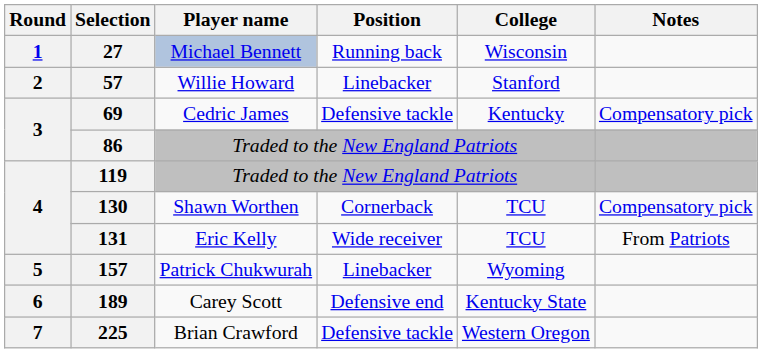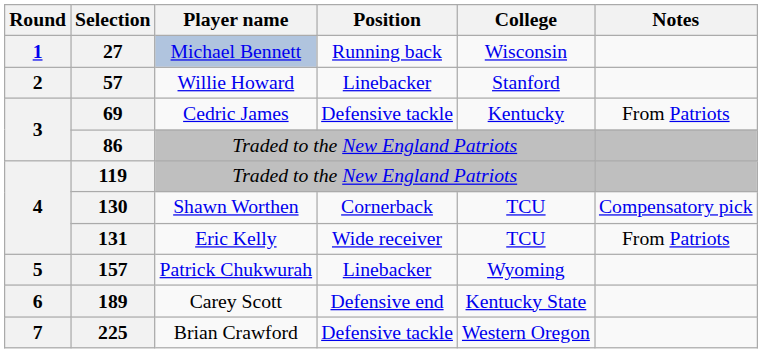(676, 113) Compensatory pick -> (676, 113) From Patriots
